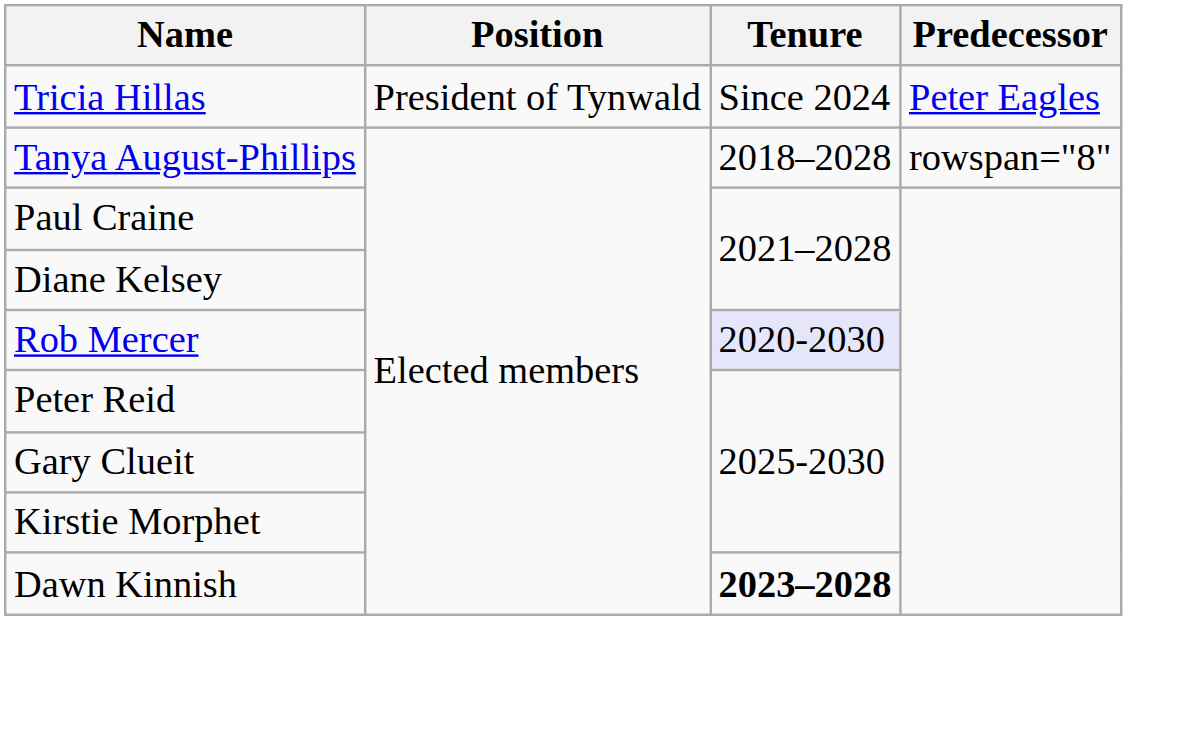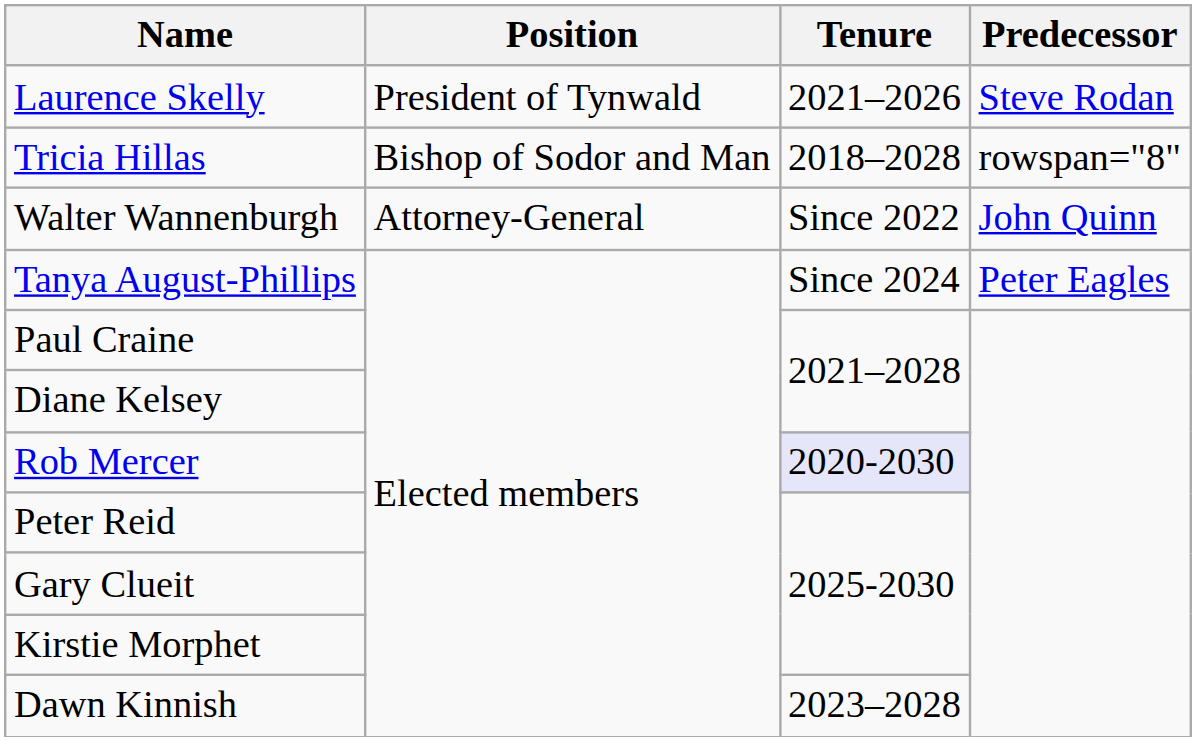+ row: (139, 95)
(537, 95) President of Tynwald -> (572, 156) Bishop of Sodor and Man
(804, 95) Since 2024 -> (874, 156) 2018–2028
(1004, 95) Peter Eagles -> (1080, 156) rowspan="8"
+ row: (176, 217)
(805, 156) 2018–2028 -> (874, 278) Since 2024
(1010, 156) rowspan="8" -> (1074, 278) Peter Eagles
(805, 583) bold -> (874, 704) normal
